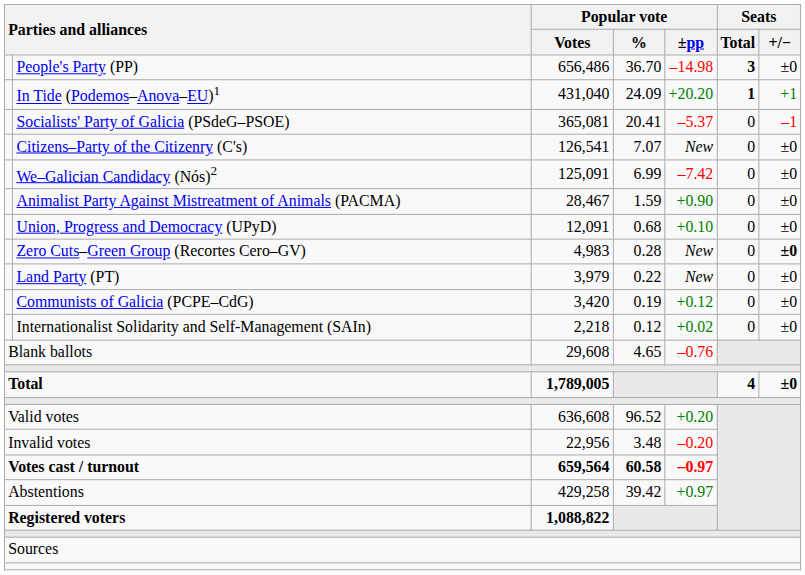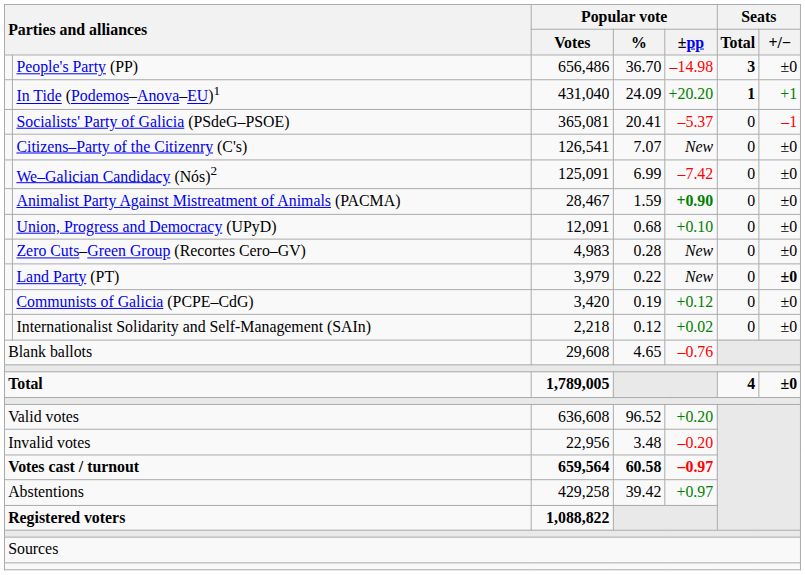(695, 201) normal -> (695, 201) bold
(789, 251) bold -> (789, 251) normal
(789, 276) normal -> (789, 276) bold
